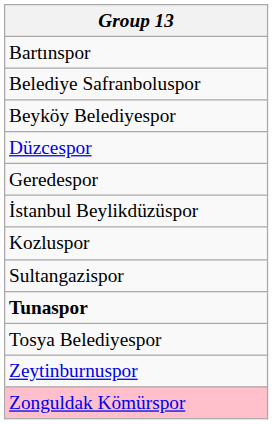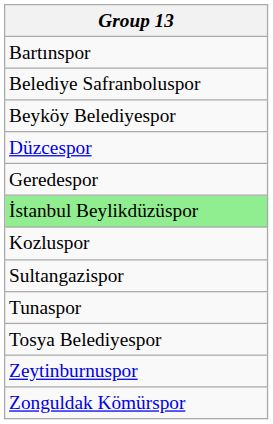(104, 211) no background -> (104, 211) lightgreen background
(48, 307) bold -> (45, 307) normal
(97, 402) pink background -> (97, 402) no background
